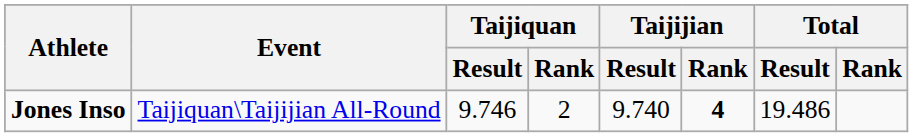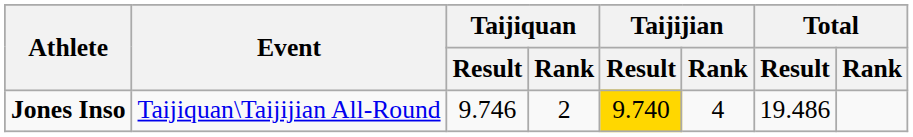(641, 110) no background -> (641, 110) gold background
(718, 110) bold -> (718, 110) normal
